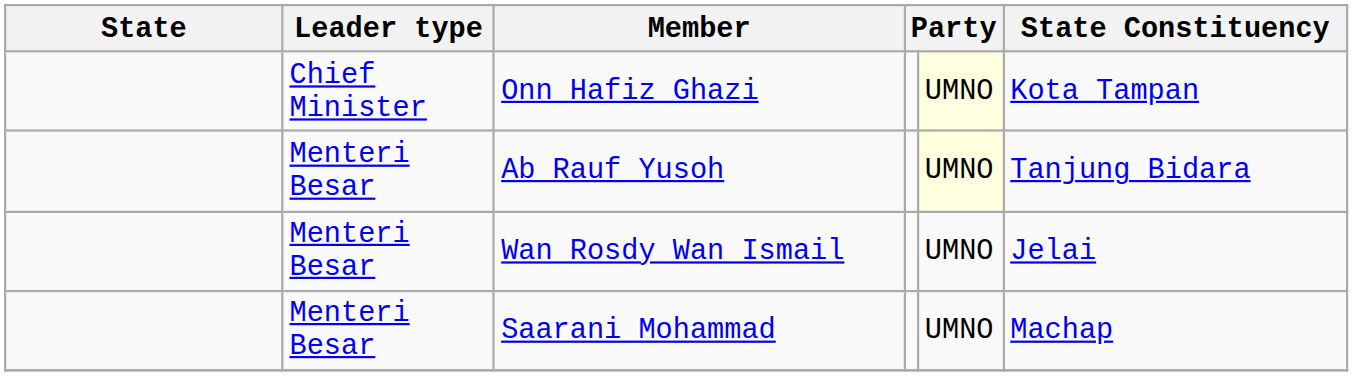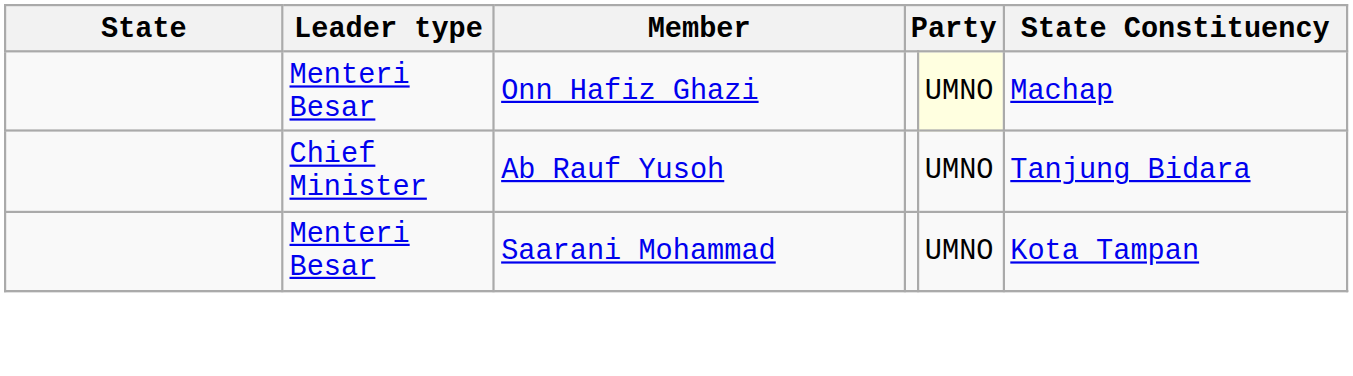(358, 92) Chief Minister -> (350, 92) Menteri Besar
(1105, 92) Kota Tampan -> (1062, 92) Machap
(350, 171) Menteri Besar -> (358, 171) Chief Minister
(959, 171) lightyellow background -> (959, 171) no background
- row: (673, 251)
(1062, 330) Machap -> (1105, 251) Kota Tampan
